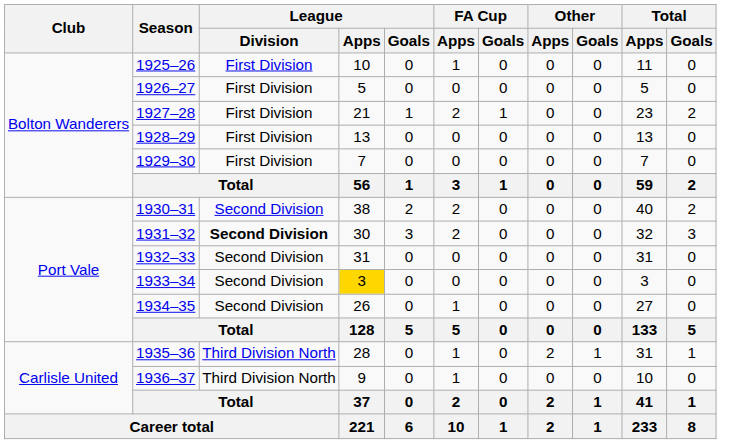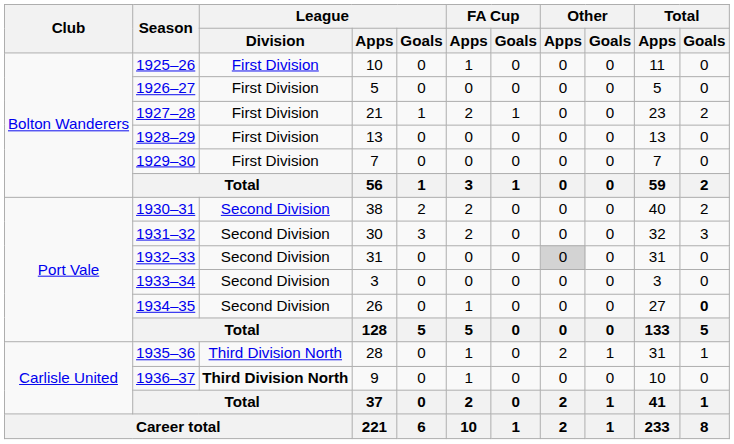(269, 233) bold -> (275, 233) normal
(550, 257) no background -> (563, 257) lightgrey background
(362, 281) gold background -> (374, 281) no background
(692, 305) normal -> (704, 305) bold
(269, 378) normal -> (275, 378) bold
